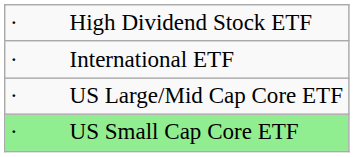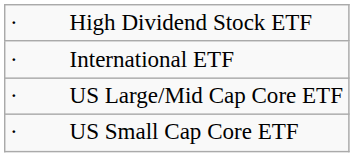(154, 132) lightgreen background -> (154, 132) no background
